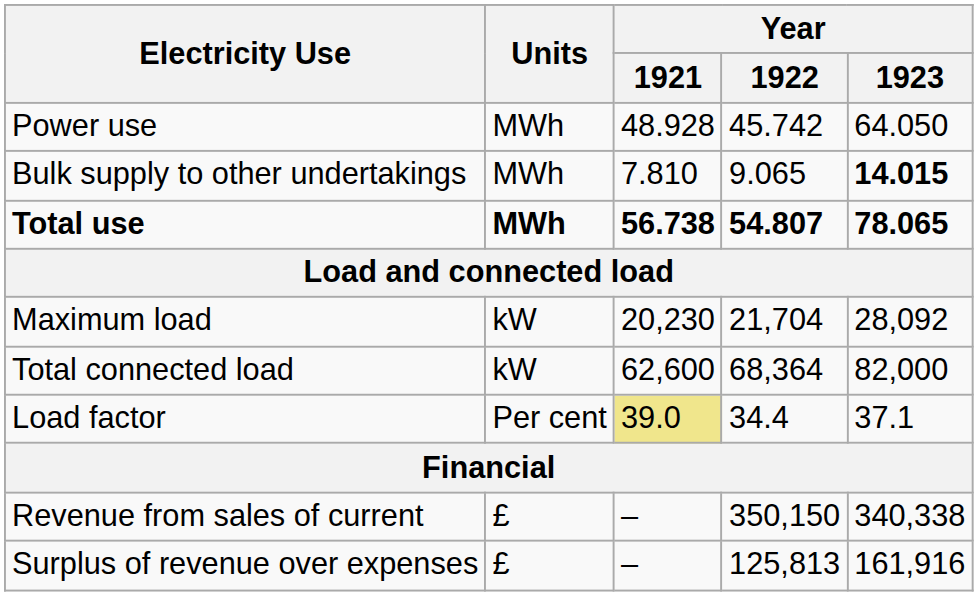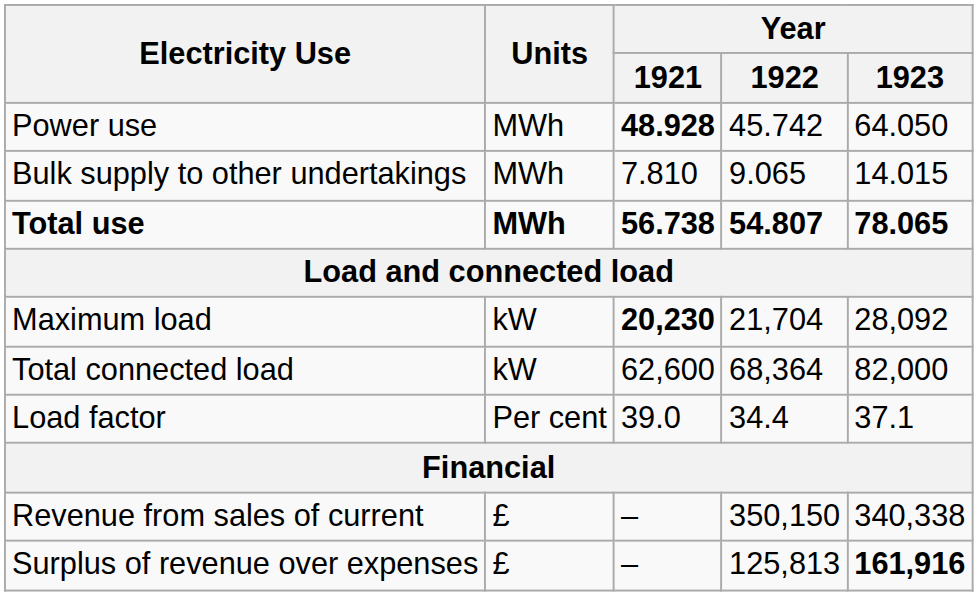(668, 126) normal -> (668, 126) bold
(901, 175) bold -> (901, 175) normal
(668, 321) normal -> (668, 321) bold
(651, 418) khaki background -> (651, 418) no background
(910, 564) normal -> (910, 564) bold
